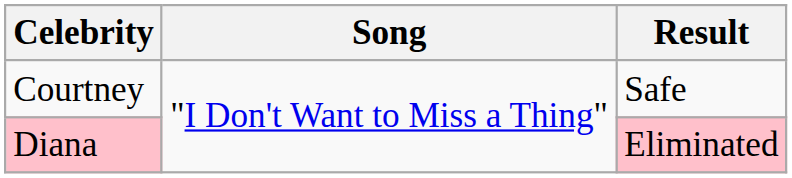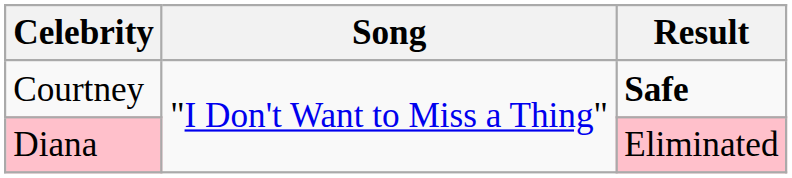(655, 88) normal -> (656, 88) bold
